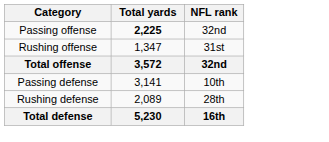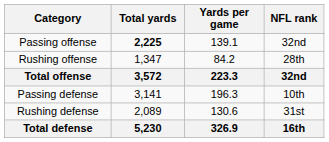+ column: (224, 19)
(214, 47) 31st -> (294, 59) 28th
(214, 99) 28th -> (294, 111) 31st
